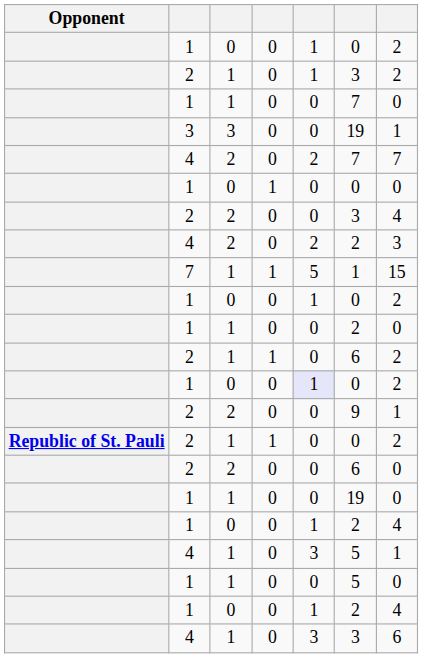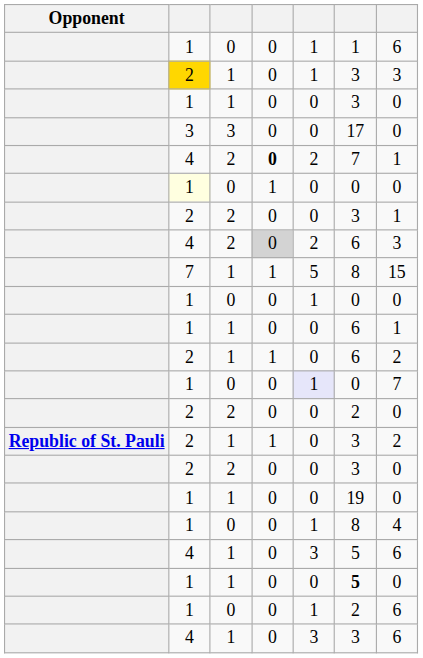(355, 46) 0 -> (355, 46) 1
(397, 46) 2 -> (397, 46) 6
(189, 74) no background -> (189, 74) gold background
(397, 74) 2 -> (397, 74) 3
(355, 103) 7 -> (355, 103) 3
(355, 131) 19 -> (355, 131) 17
(397, 131) 1 -> (397, 131) 0
(272, 159) normal -> (272, 159) bold
(397, 159) 7 -> (397, 159) 1
(189, 187) no background -> (189, 187) lightyellow background
(397, 215) 4 -> (397, 215) 1
(272, 243) no background -> (272, 243) lightgrey background
(355, 243) 2 -> (355, 243) 6
(355, 272) 1 -> (355, 272) 8
(397, 300) 2 -> (397, 300) 0
(355, 328) 2 -> (355, 328) 6
(397, 328) 0 -> (397, 328) 1
(397, 384) 2 -> (397, 384) 7
(355, 412) 9 -> (355, 412) 2
(397, 412) 1 -> (397, 412) 0
(355, 441) 0 -> (355, 441) 3
(355, 469) 6 -> (355, 469) 3
(355, 525) 2 -> (355, 525) 8
(397, 553) 1 -> (397, 553) 6
(355, 581) normal -> (355, 581) bold
(397, 610) 4 -> (397, 610) 6
